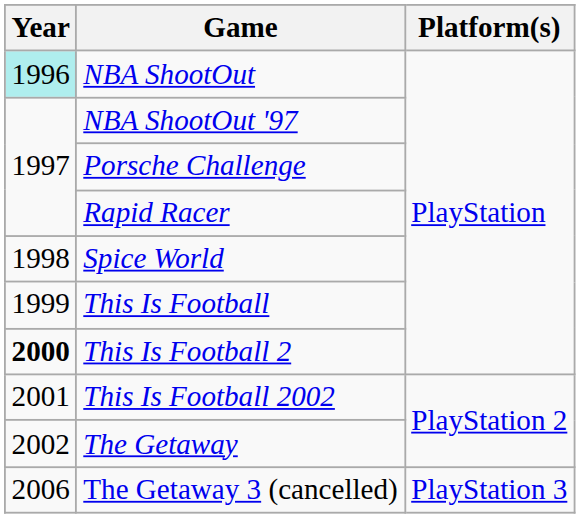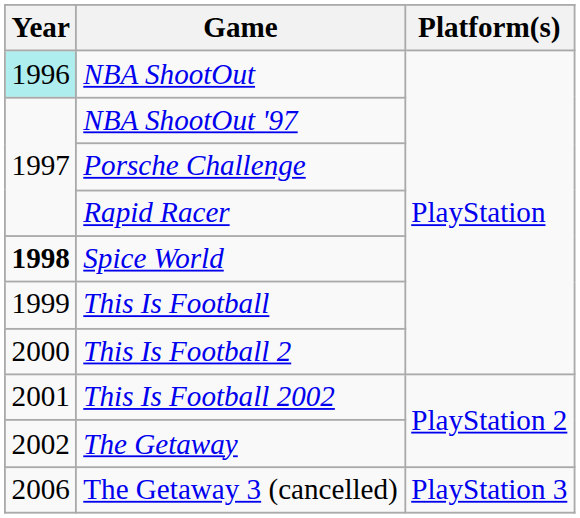(41, 258) normal -> (41, 258) bold
(41, 350) bold -> (41, 350) normal
